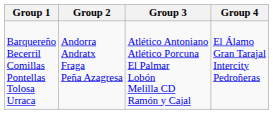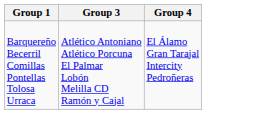- column: (92, 12)
